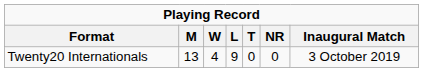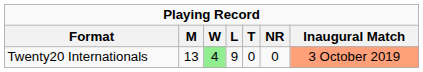(215, 57) no background -> (215, 57) lightgreen background
(354, 57) no background -> (354, 57) lightsalmon background
